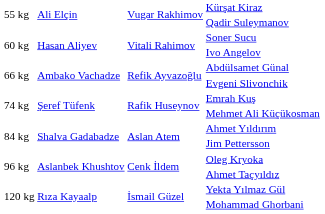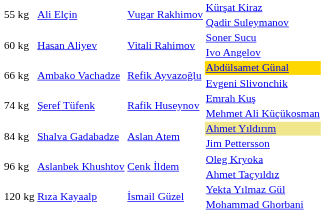(247, 68) no background -> (247, 68) gold background
(241, 128) no background -> (241, 128) khaki background
